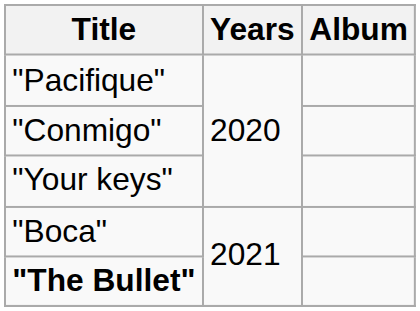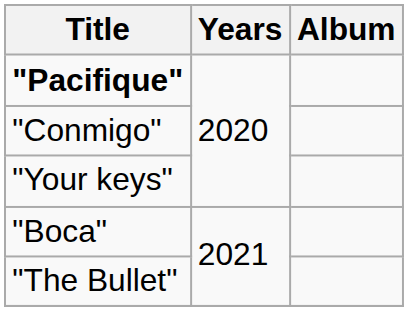(89, 79) normal -> (98, 79) bold
(104, 280) bold -> (95, 280) normal
